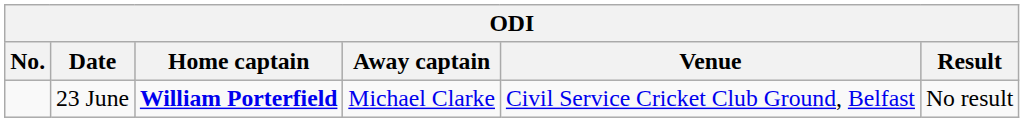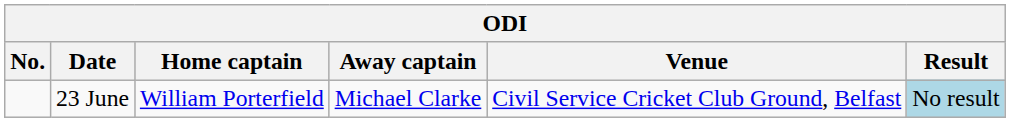(239, 98) bold -> (232, 98) normal
(970, 98) no background -> (956, 98) lightblue background
